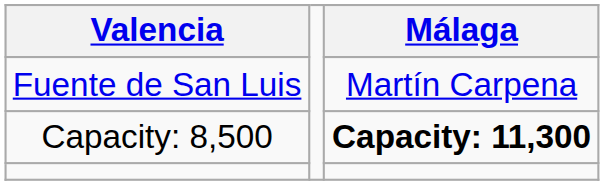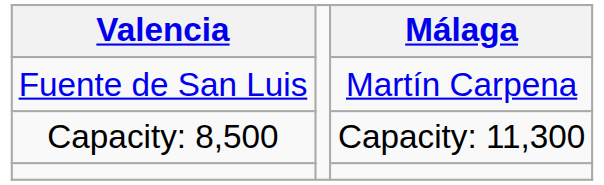(462, 136) bold -> (462, 136) normal
